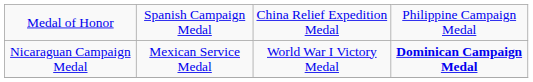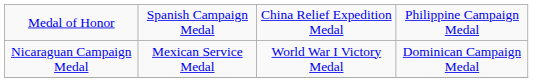(459, 59) bold -> (462, 59) normal
